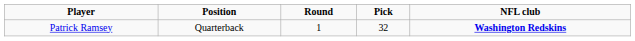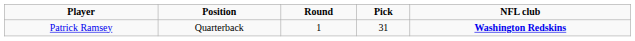(383, 28) 32 -> (383, 28) 31
